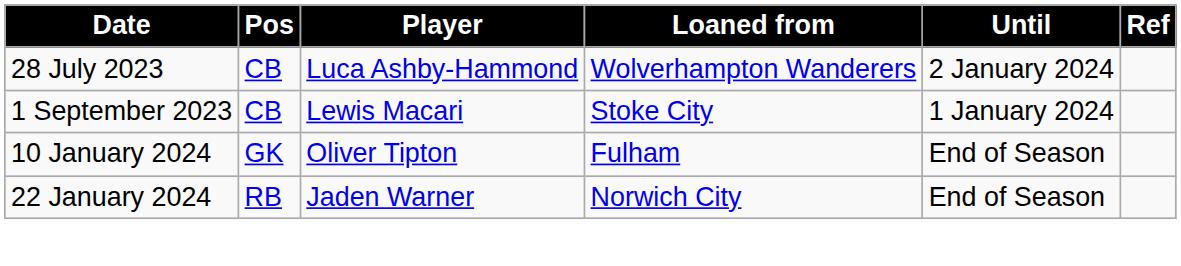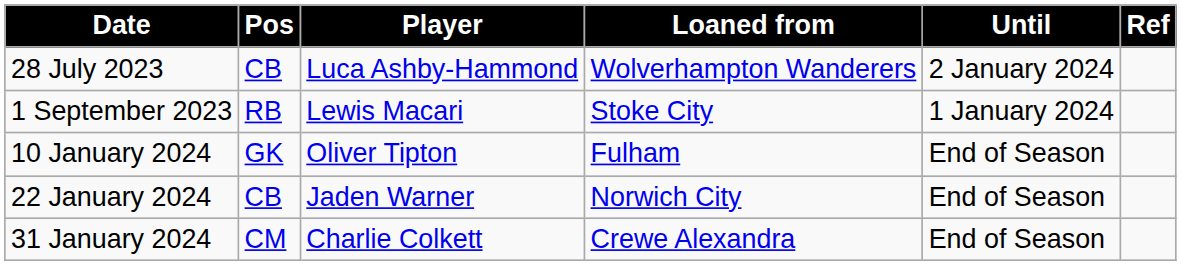(263, 111) CB -> (263, 111) RB
(263, 196) RB -> (263, 196) CB
+ row: (111, 238)
